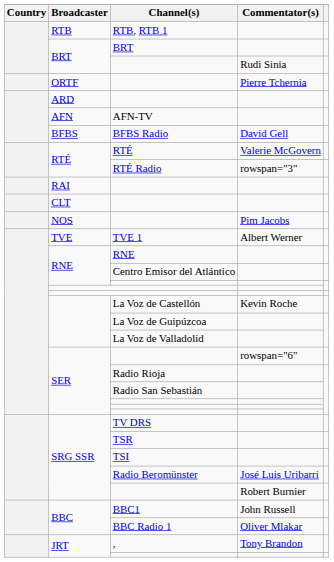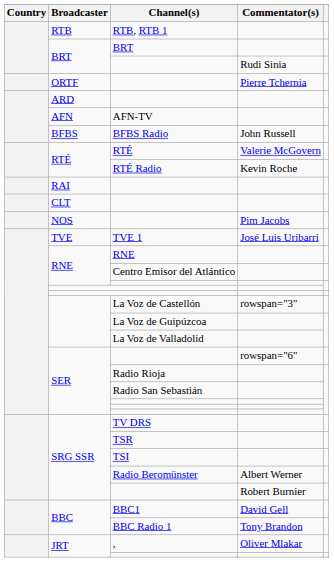(264, 133) David Gell -> (268, 133) John Russell
(269, 168) rowspan="3" -> (269, 168) Kevin Roche
(271, 237) Albert Werner -> (279, 237) José Luis Uribarri
(269, 304) Kevin Roche -> (269, 304) rowspan="3"
(279, 474) José Luis Uribarri -> (271, 474) Albert Werner
(268, 509) John Russell -> (264, 509) David Gell
(271, 526) Oliver Mlakar -> (271, 526) Tony Brandon
(271, 543) Tony Brandon -> (271, 543) Oliver Mlakar
